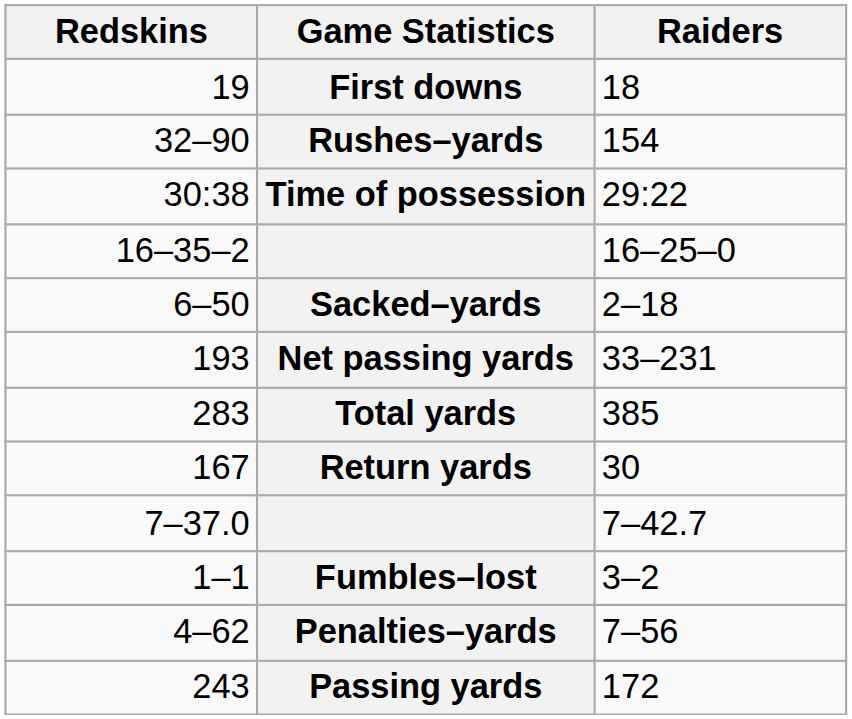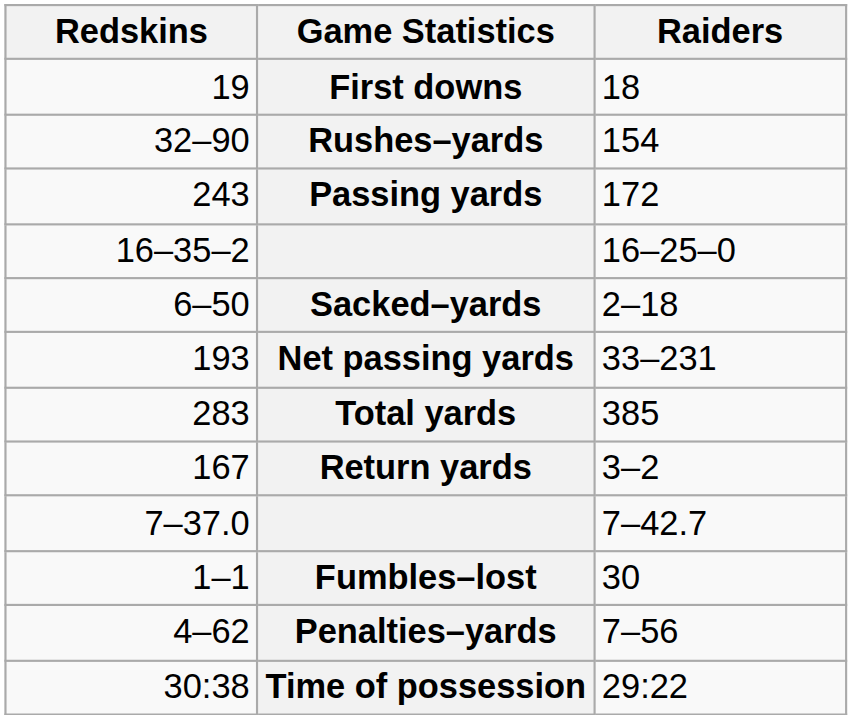rows swapped: (221, 686) <-> (207, 195)
(621, 468) 30 -> (631, 468) 3–2
(631, 577) 3–2 -> (621, 577) 30
